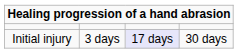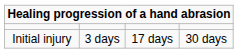(152, 38) lavender background -> (152, 38) no background
